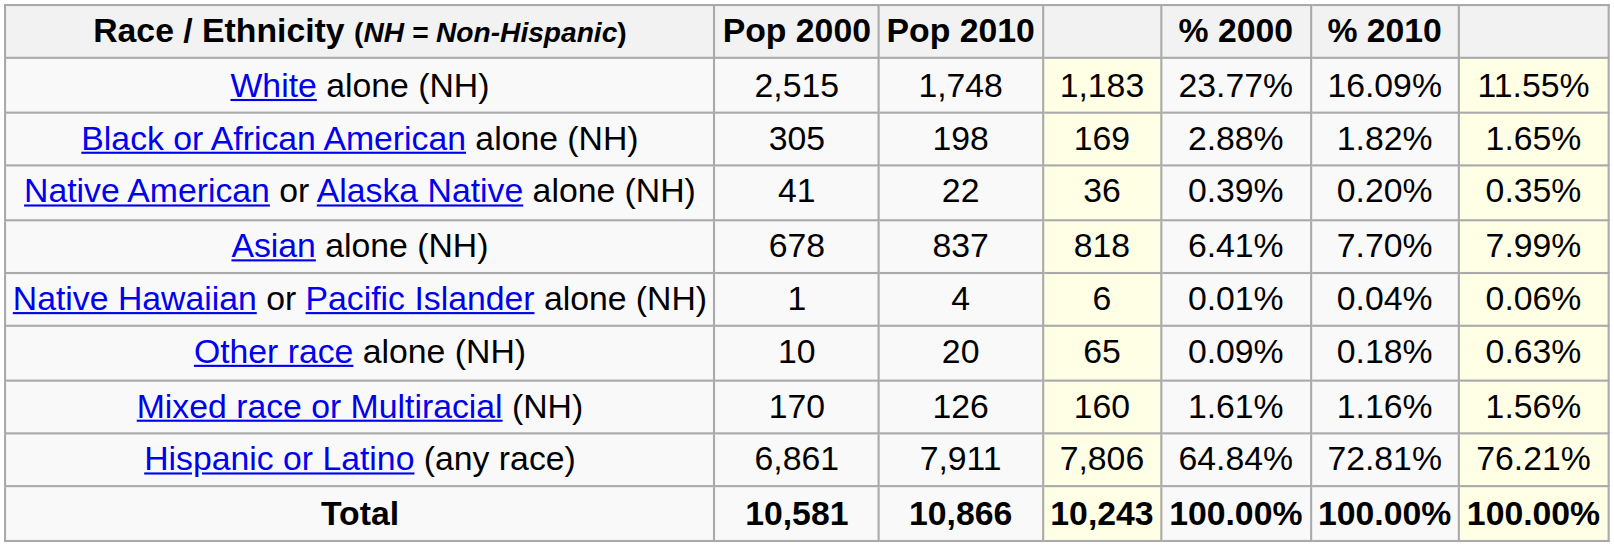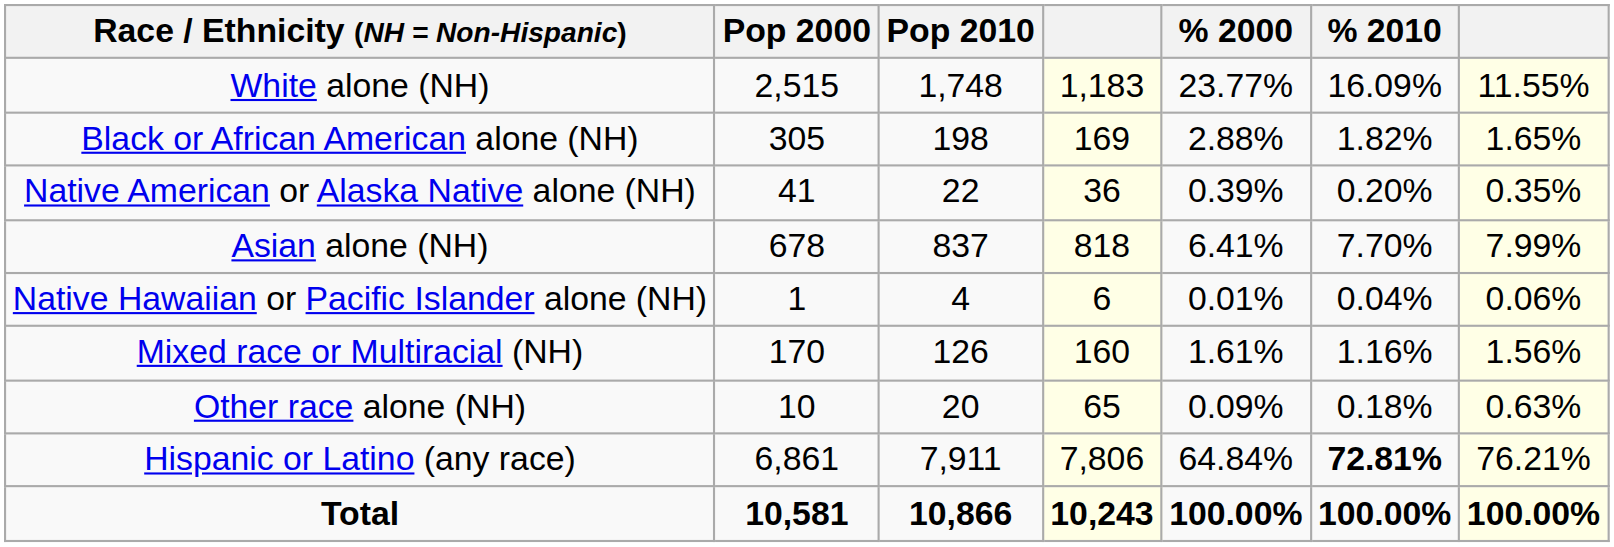rows swapped: (360, 352) <-> (360, 406)
(1385, 459) normal -> (1385, 459) bold
